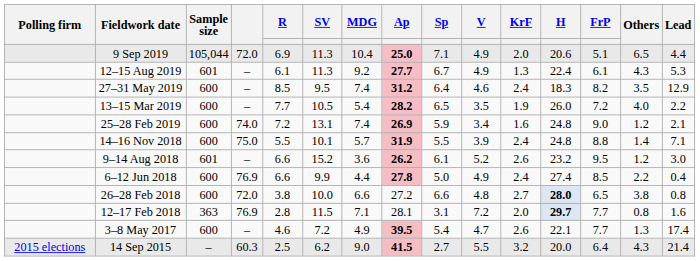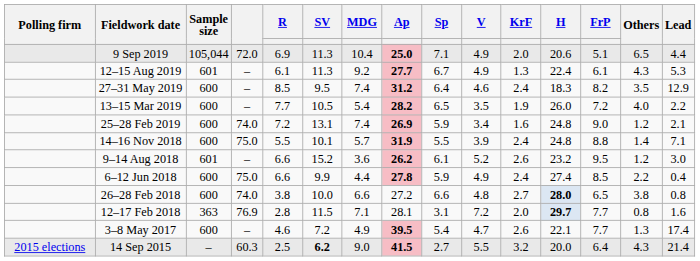(247, 177) 76.9 -> (247, 177) 75.0
(441, 177) 5.0 -> (441, 177) 5.9
(247, 194) 72.0 -> (247, 194) 74.0
(322, 247) normal -> (322, 247) bold
